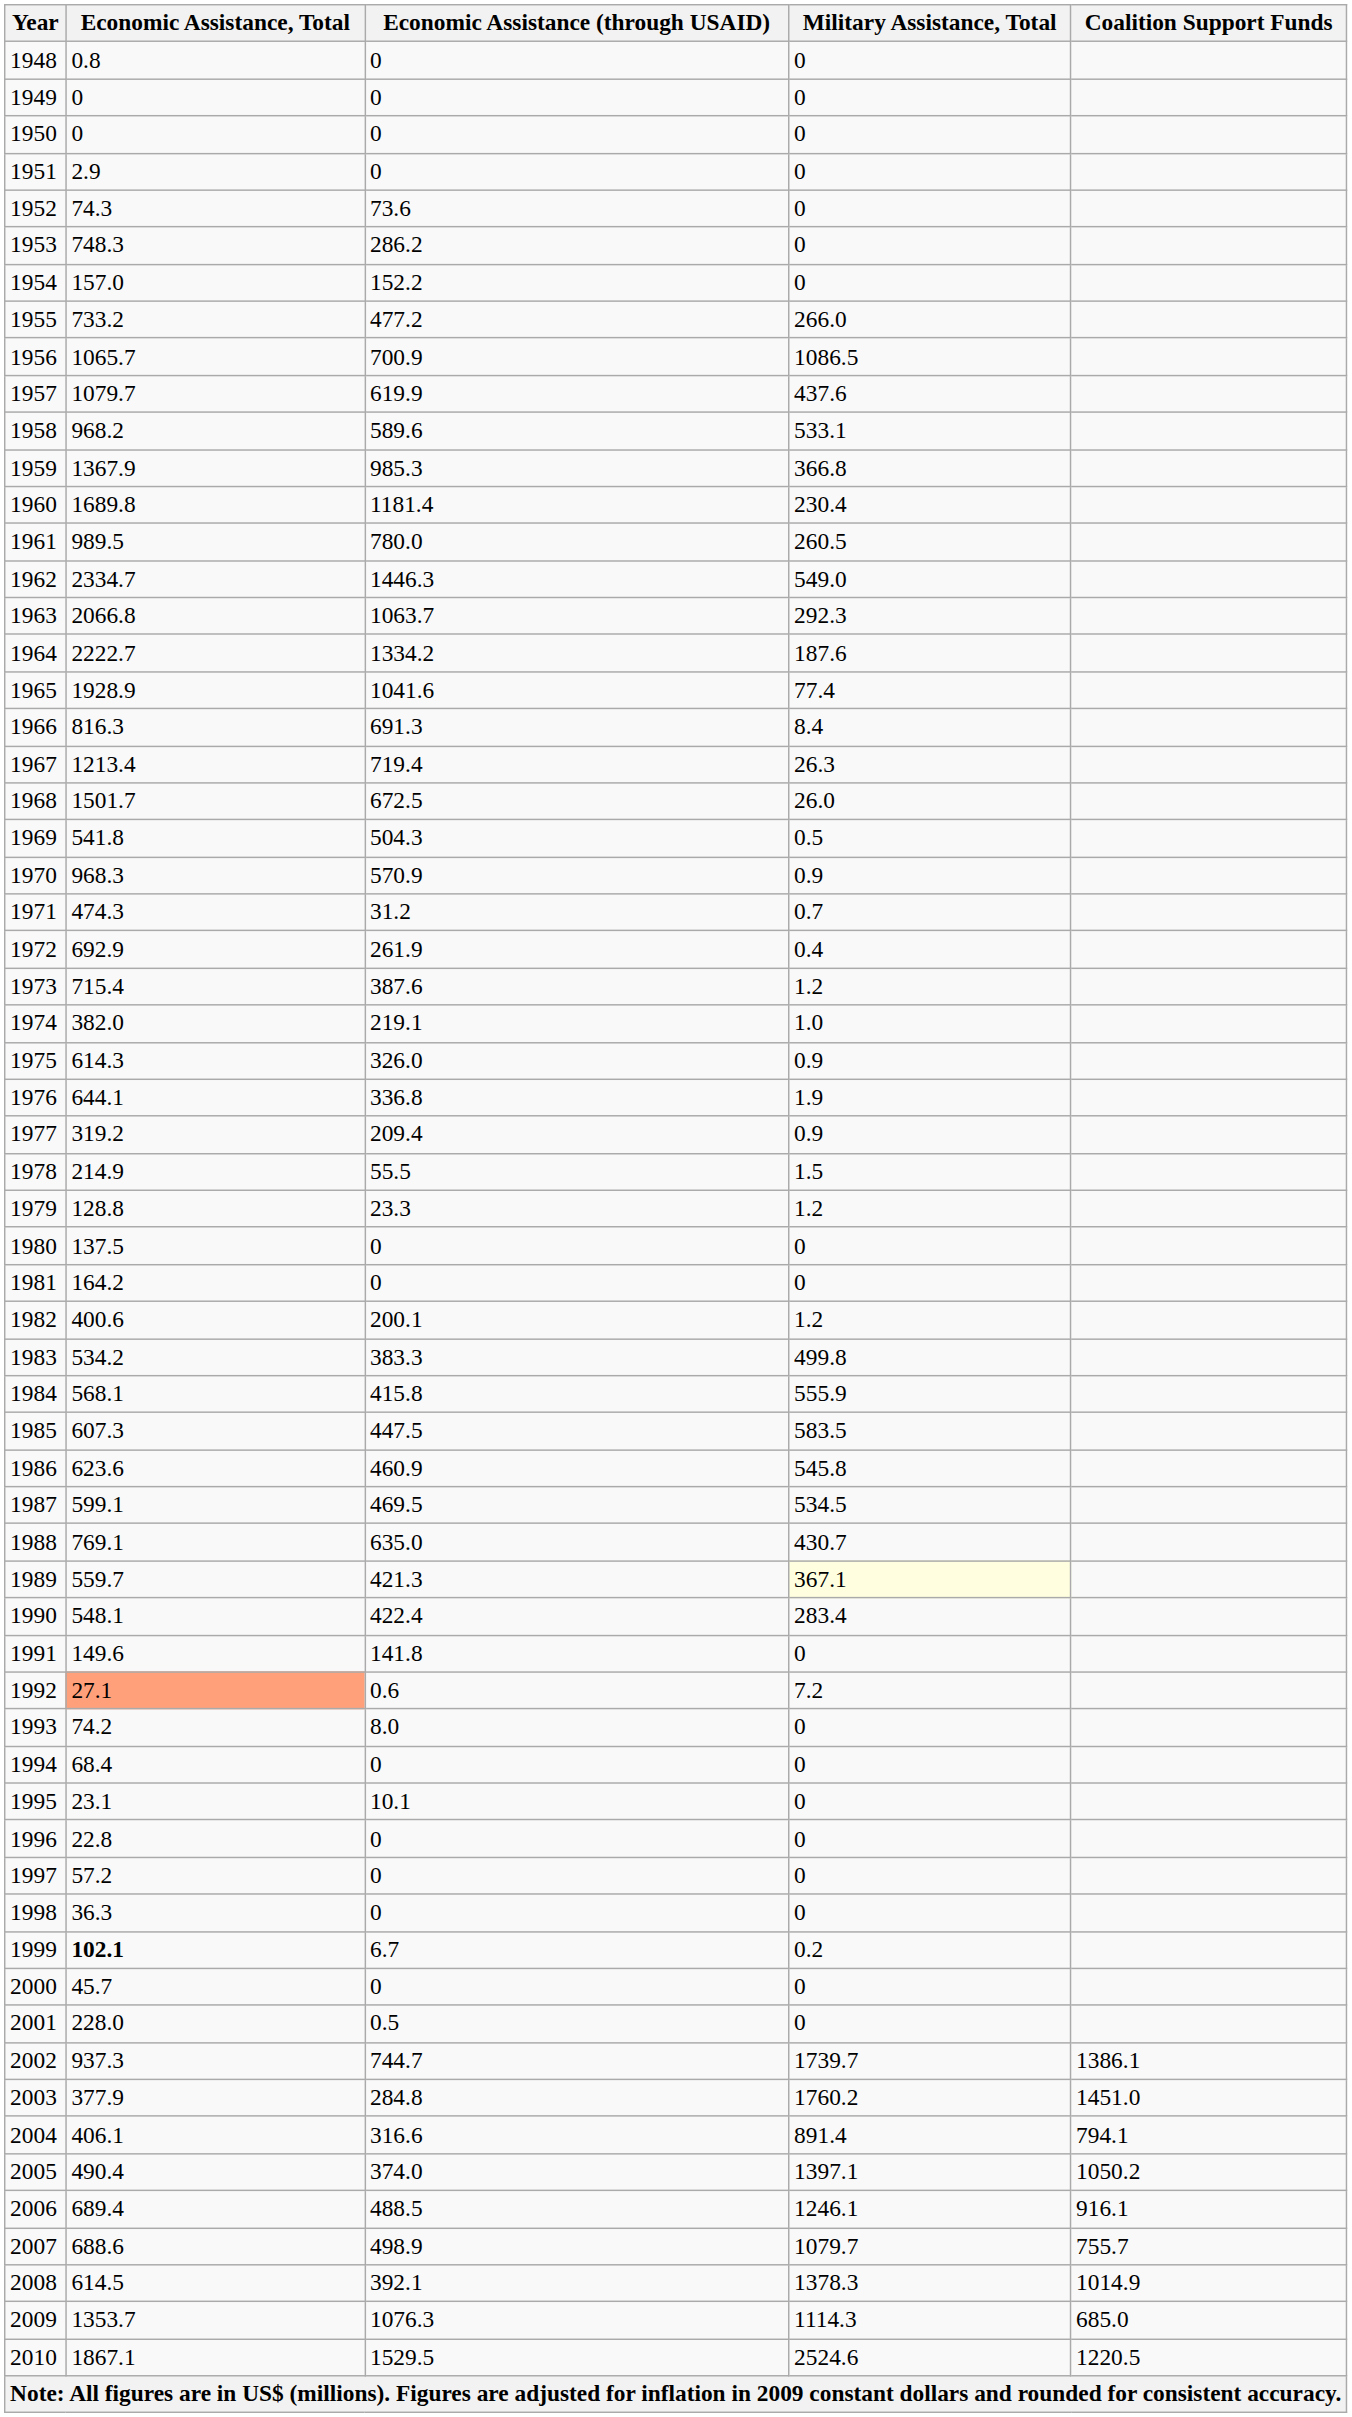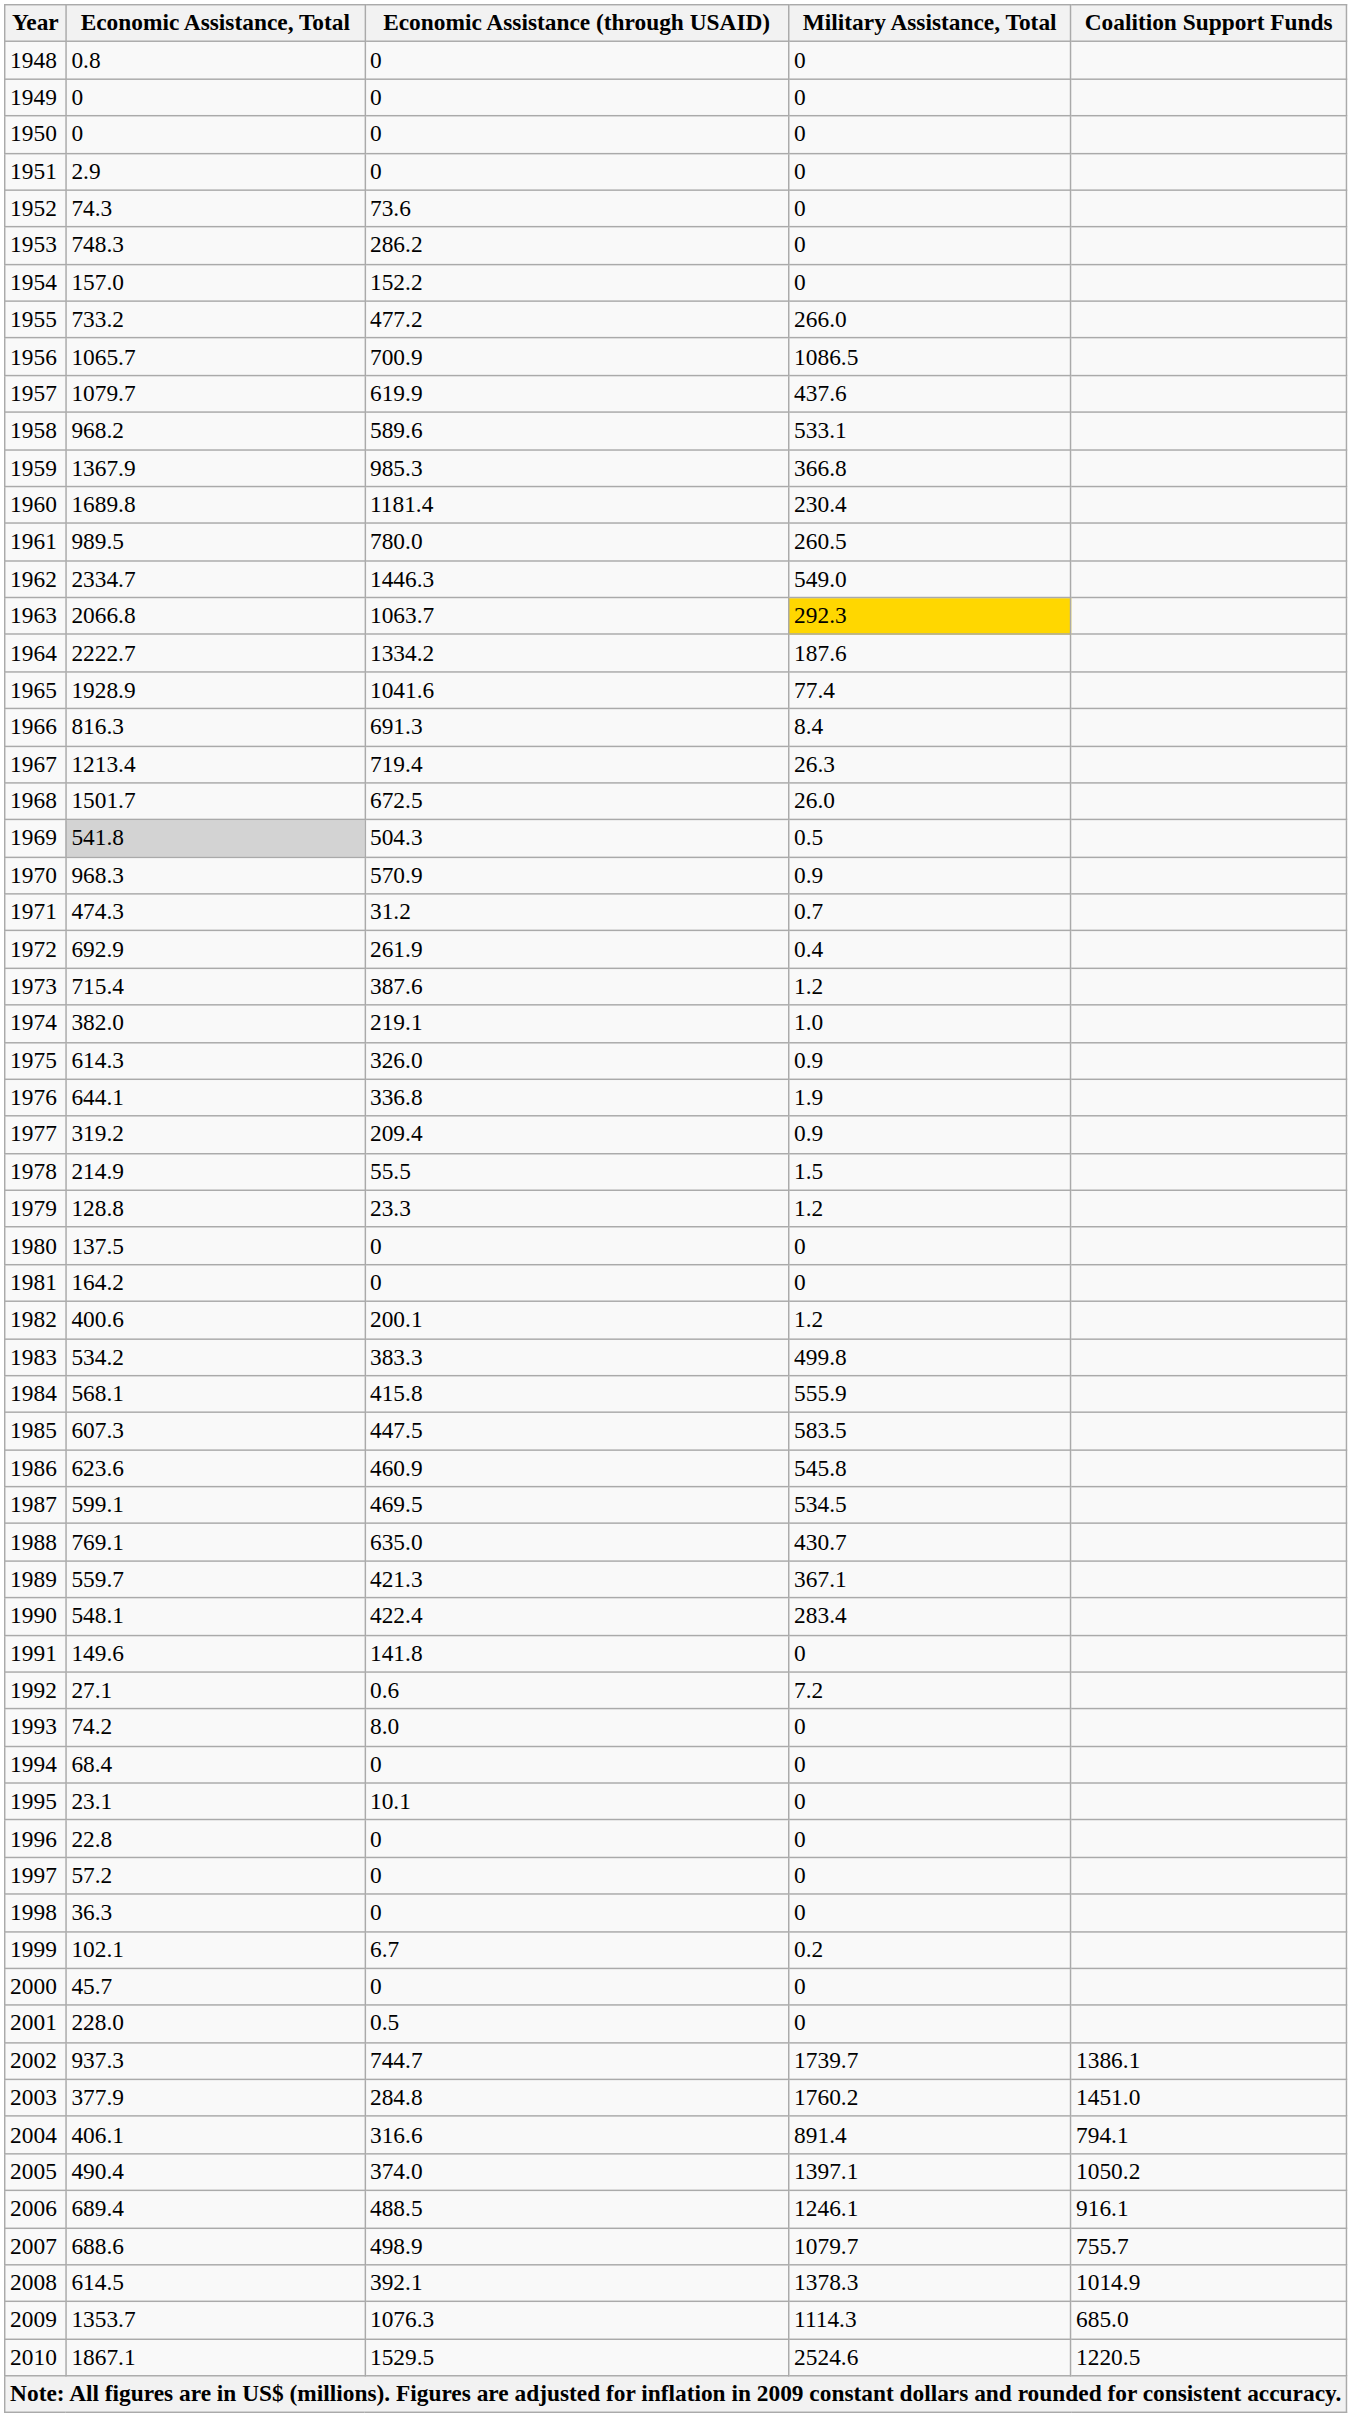(820, 615) no background -> (820, 615) gold background
(98, 838) no background -> (98, 838) lightgrey background
(820, 1579) lightyellow background -> (820, 1579) no background
(92, 1690) lightsalmon background -> (92, 1690) no background
(98, 1949) bold -> (98, 1949) normal
